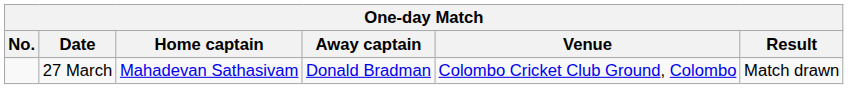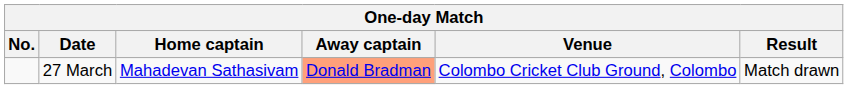(369, 70) no background -> (369, 70) lightsalmon background
